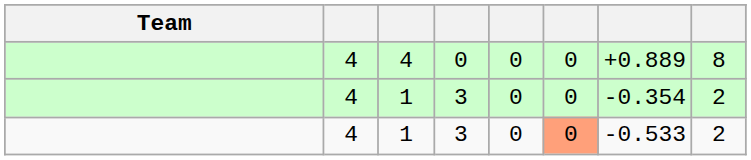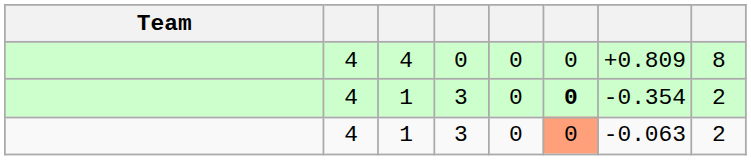(645, 61) +0.889 -> (645, 61) +0.809
(571, 98) normal -> (571, 98) bold
(645, 135) -0.533 -> (645, 135) -0.063
